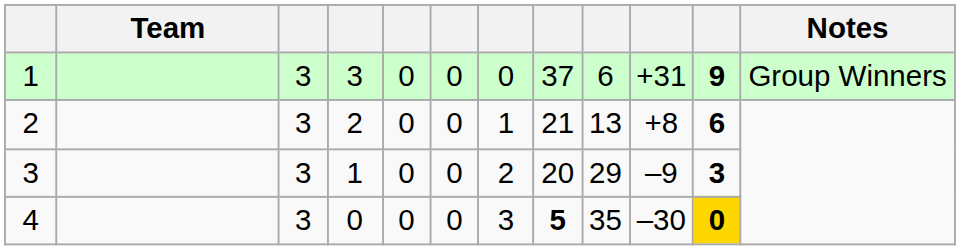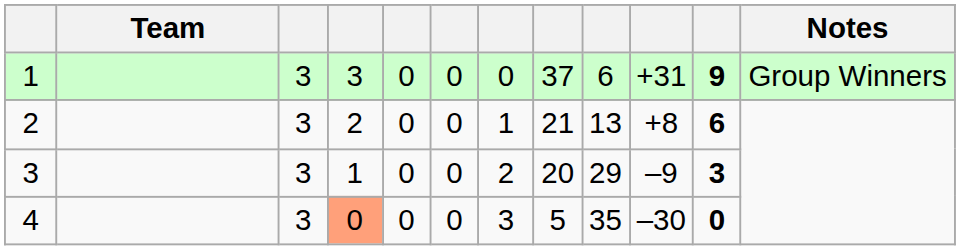(355, 219) no background -> (355, 219) lightsalmon background
(558, 219) bold -> (558, 219) normal
(717, 219) gold background -> (717, 219) no background
